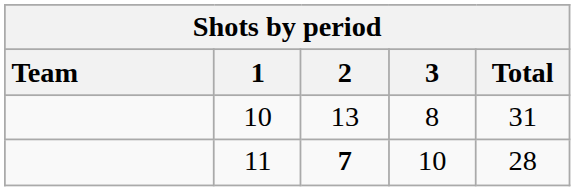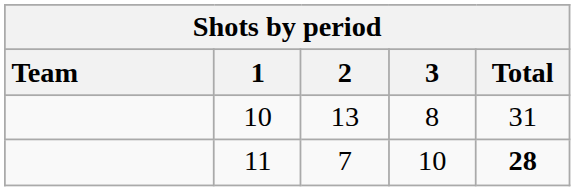(345, 161) bold -> (345, 161) normal
(523, 161) normal -> (523, 161) bold
